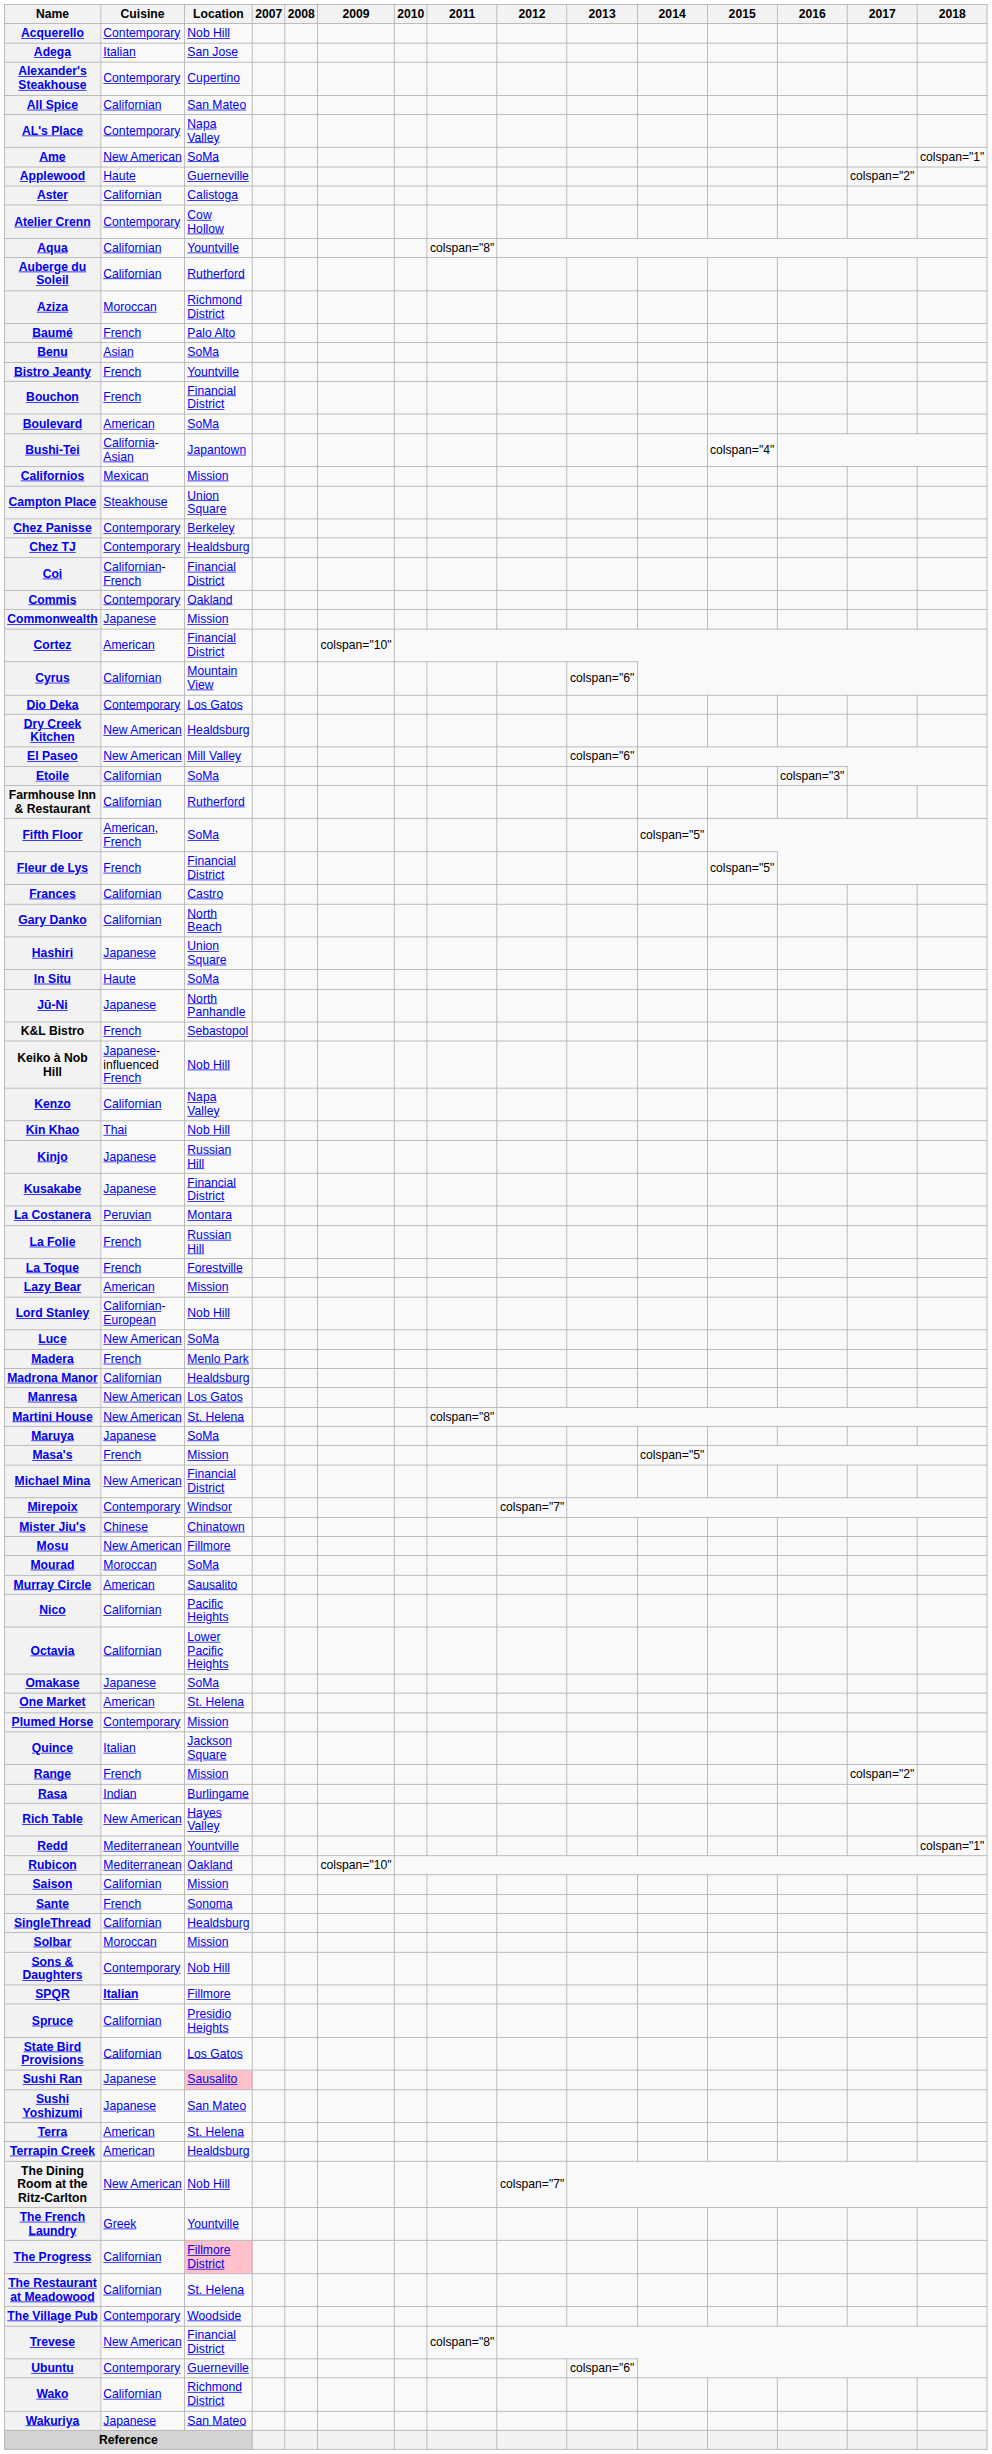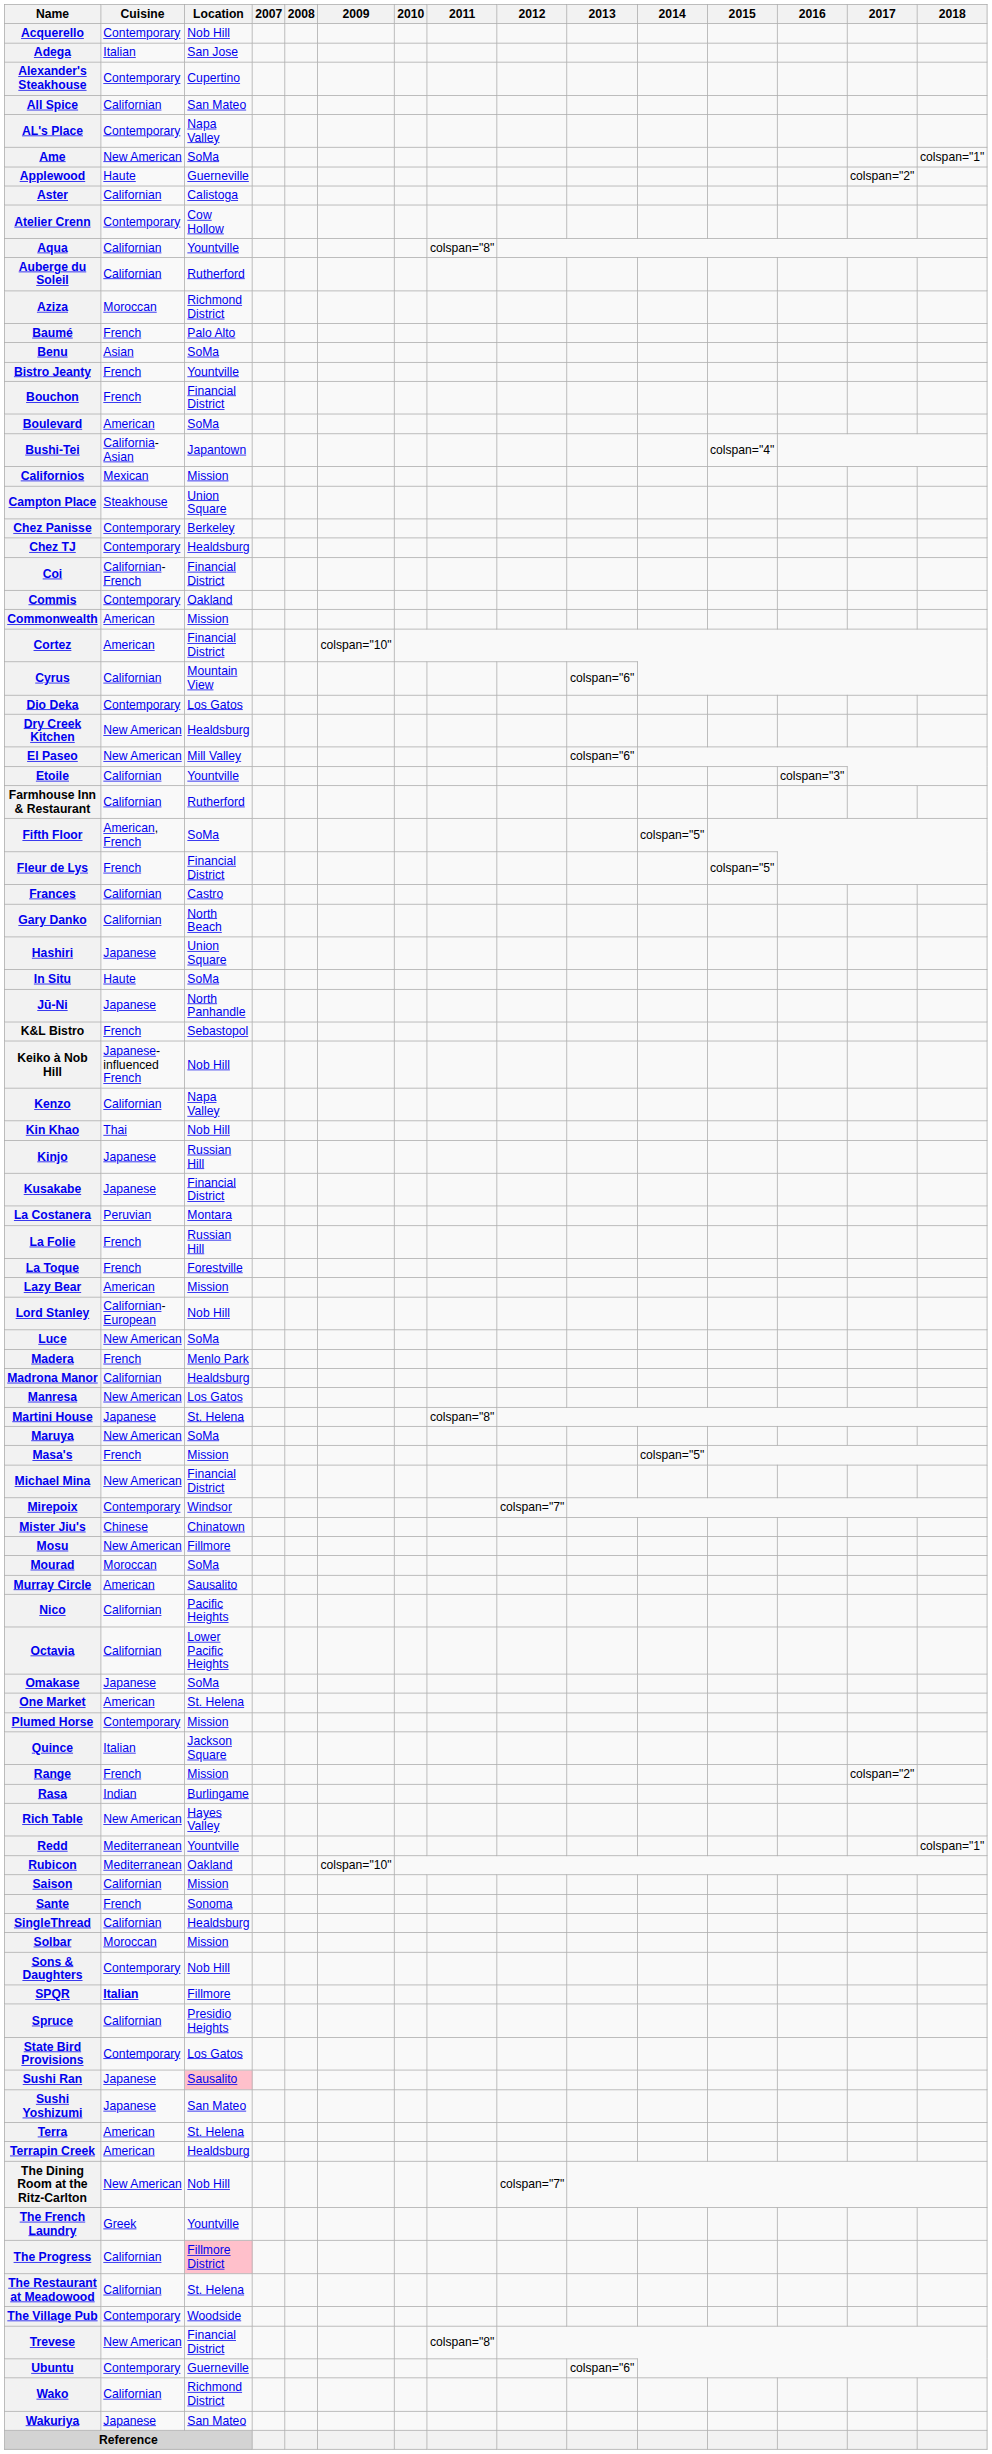(130, 619) Japanese -> (129, 619) American
(203, 776) SoMa -> (213, 776) Yountville
(143, 1416) New American -> (130, 1416) Japanese
(130, 1436) Japanese -> (143, 1436) New American
(132, 2053) Californian -> (142, 2053) Contemporary
